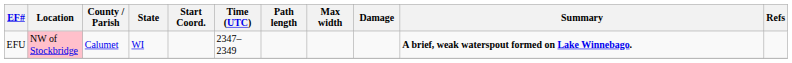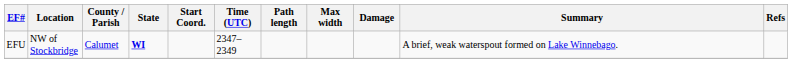(54, 44) pink background -> (54, 44) no background
(138, 44) normal -> (138, 44) bold
(517, 44) bold -> (510, 44) normal
